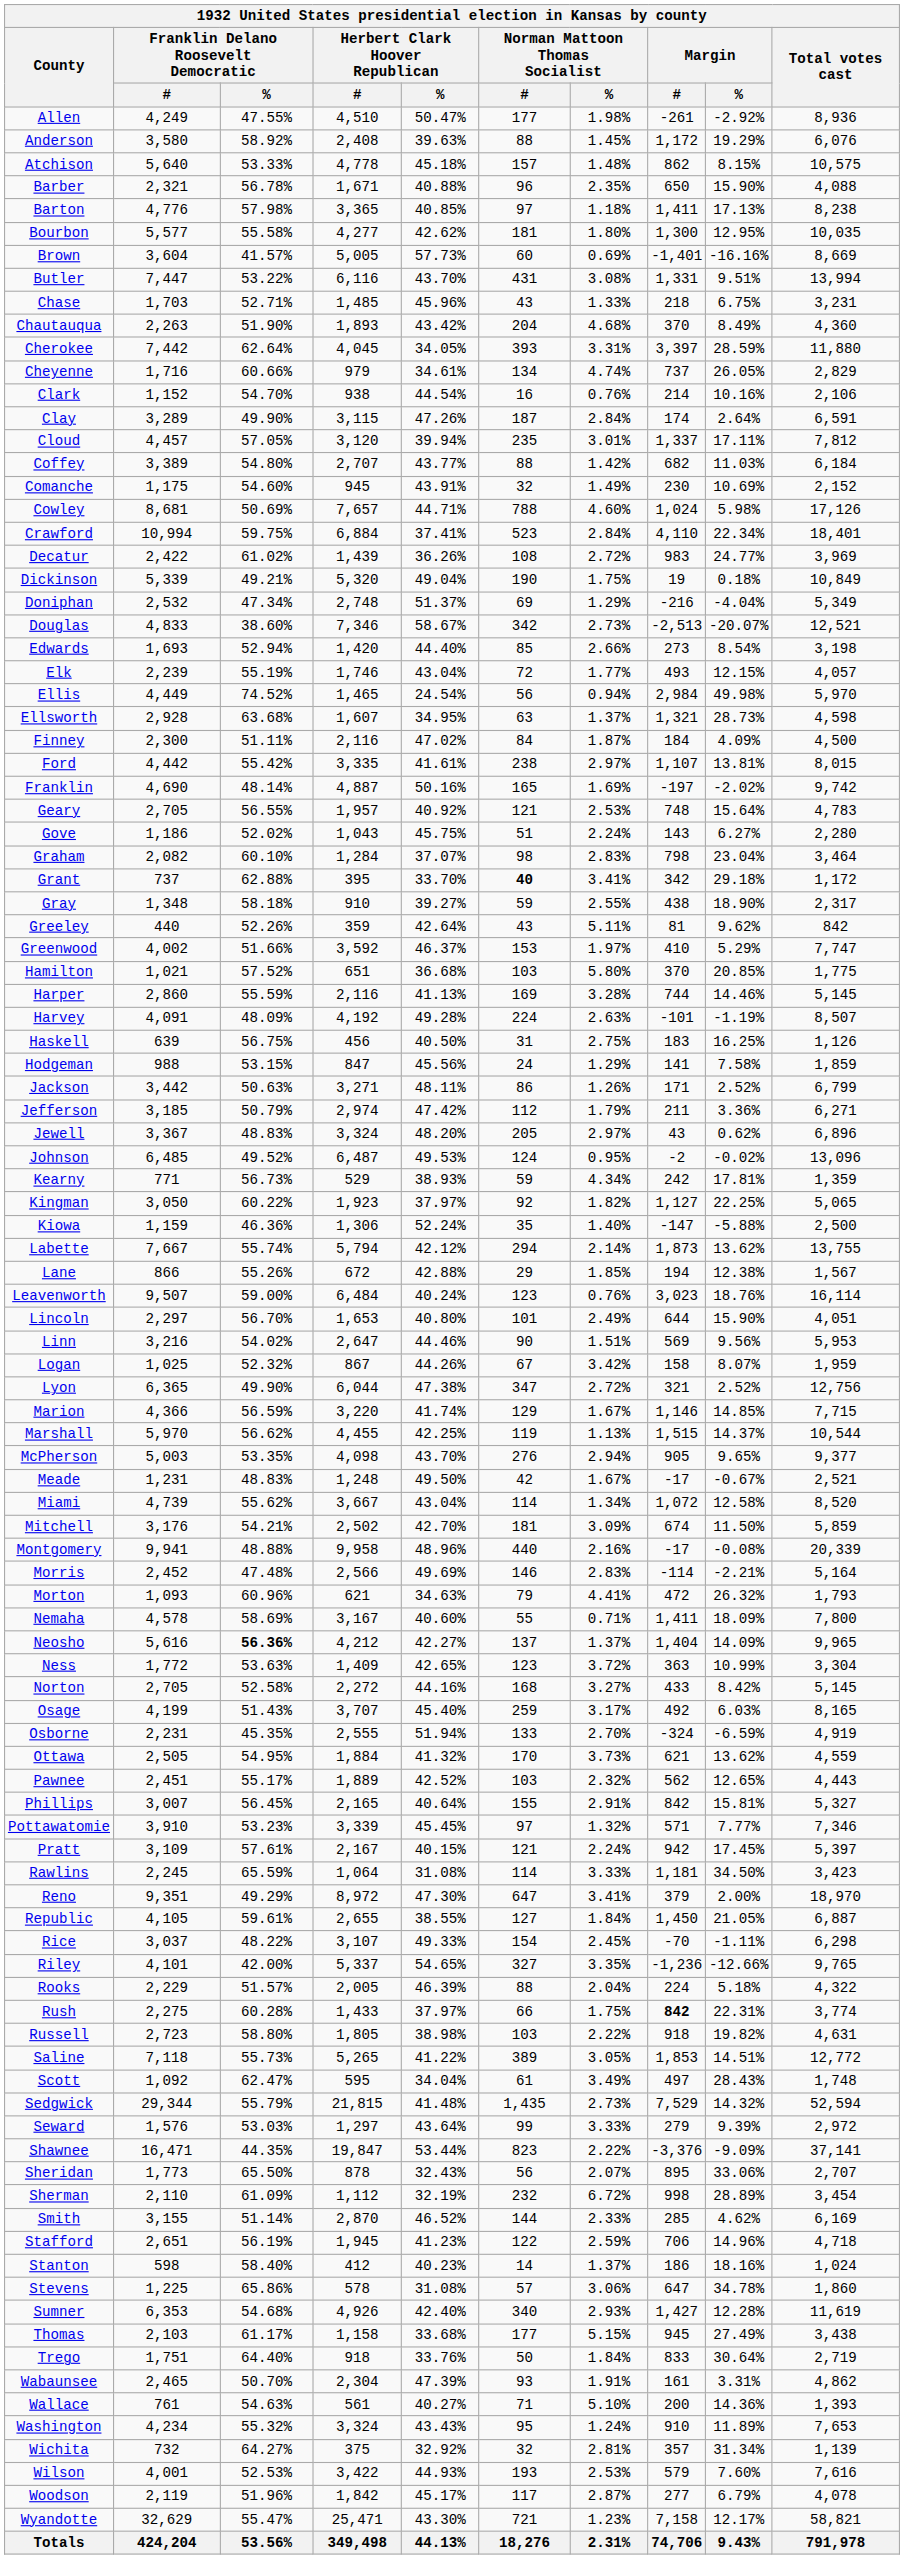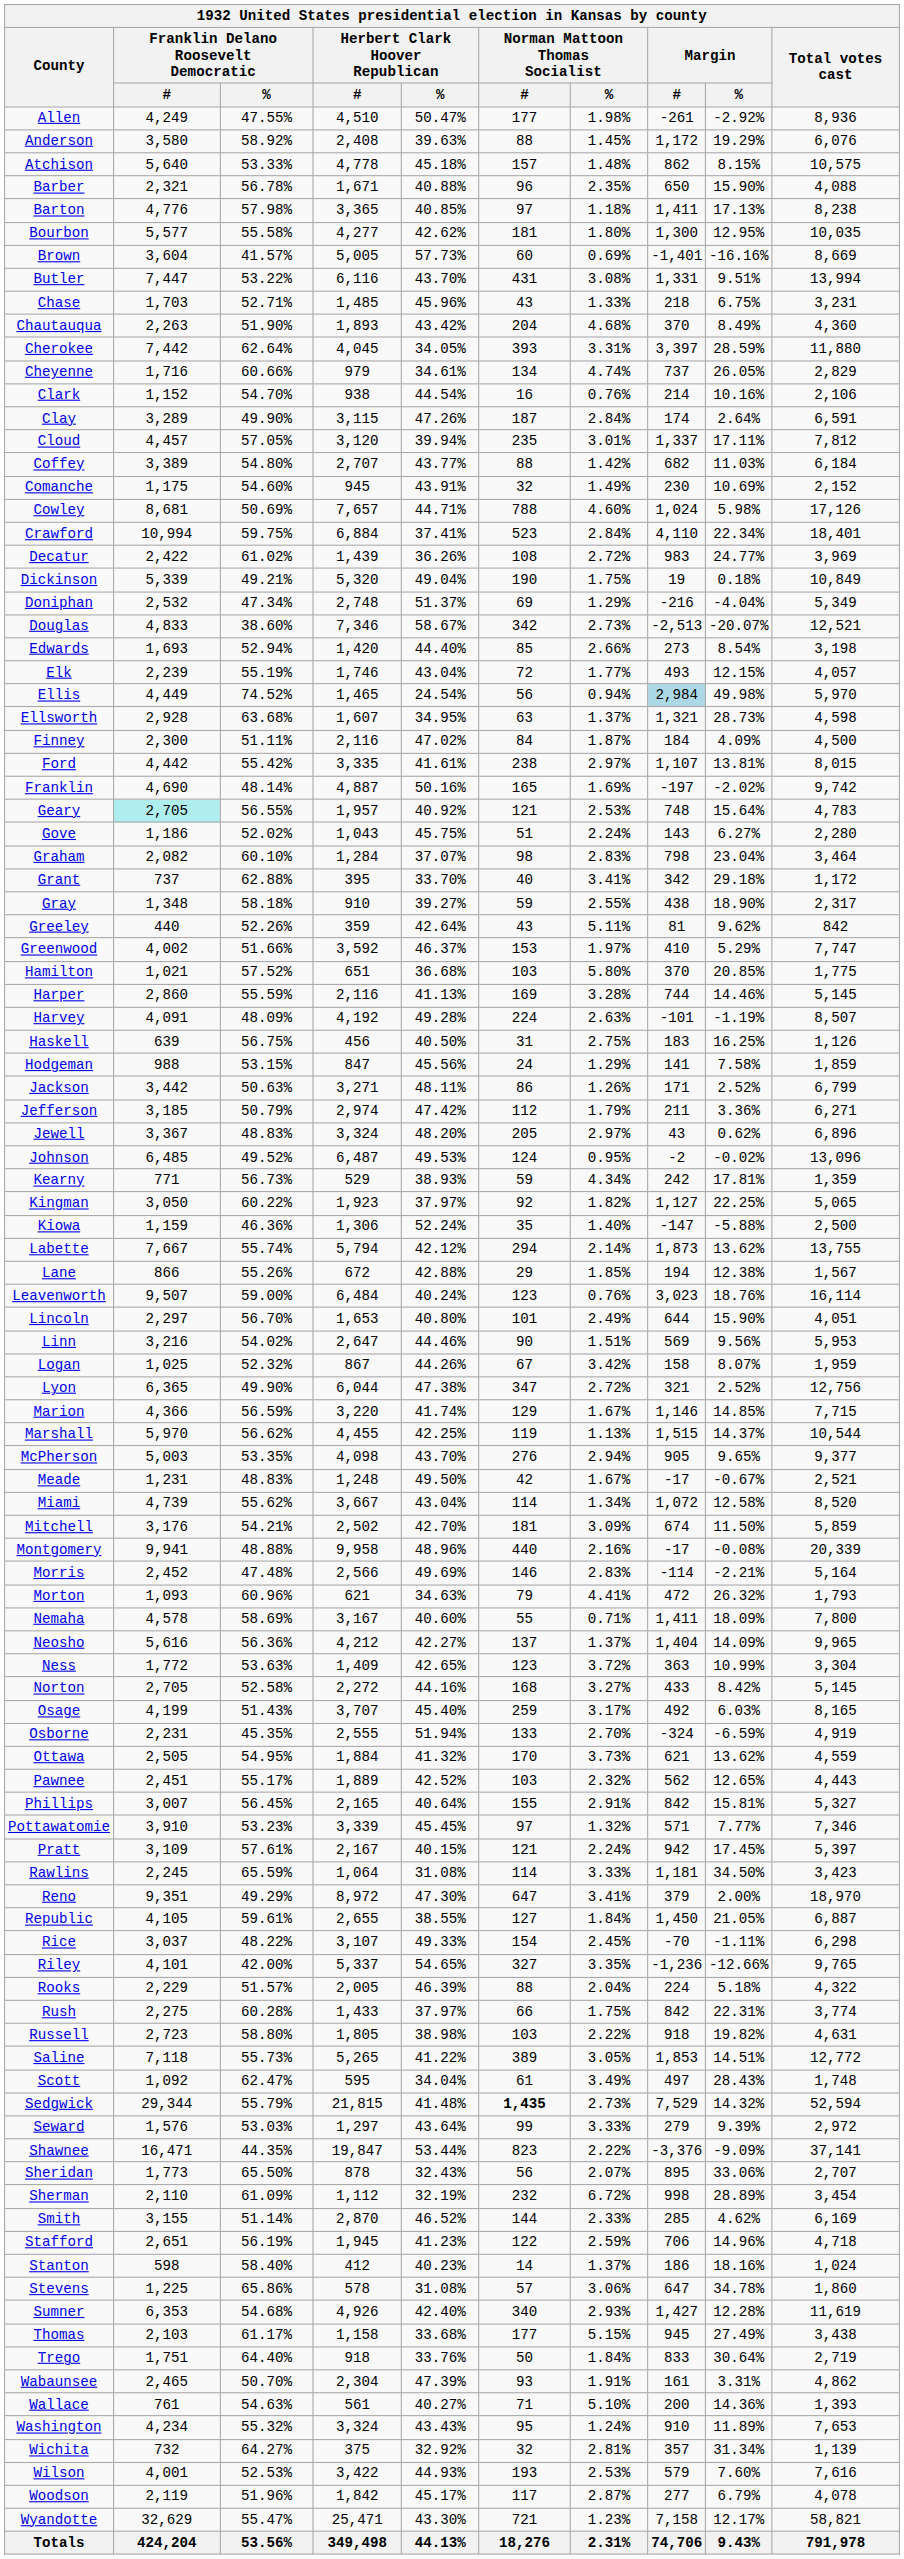(677, 695) no background -> (677, 695) lightblue background
(167, 811) no background -> (167, 811) paleturquoise background
(524, 880) bold -> (524, 880) normal
(266, 1642) bold -> (266, 1642) normal
(677, 2012) bold -> (677, 2012) normal
(524, 2104) normal -> (524, 2104) bold
